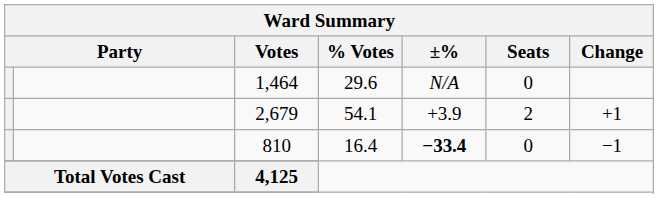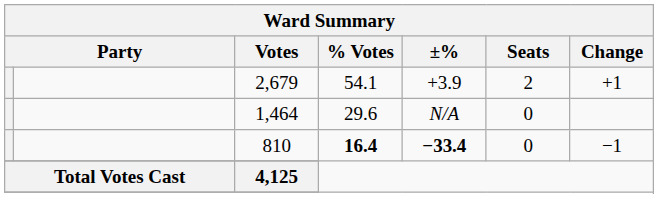rows swapped: (277, 114) <-> (277, 83)
(361, 145) normal -> (361, 145) bold
